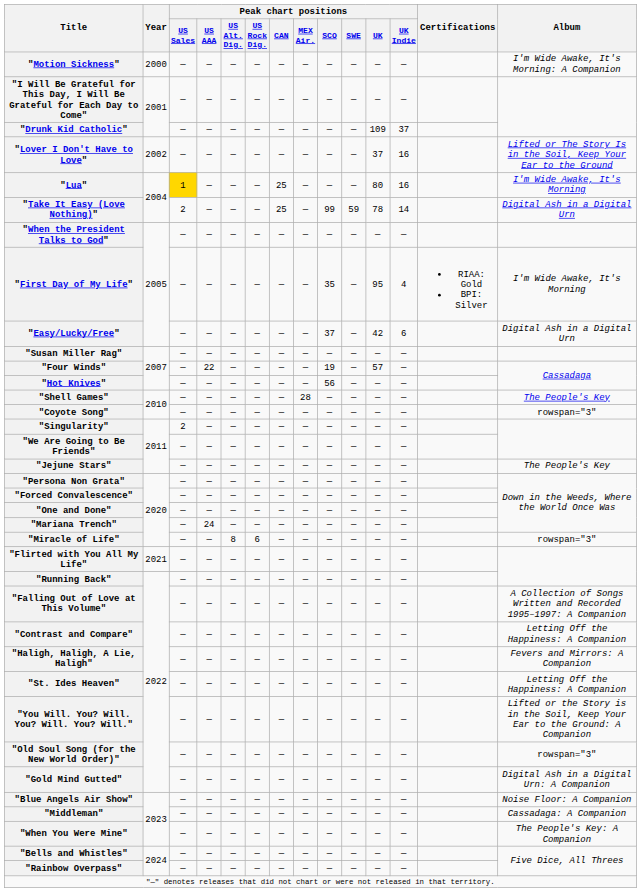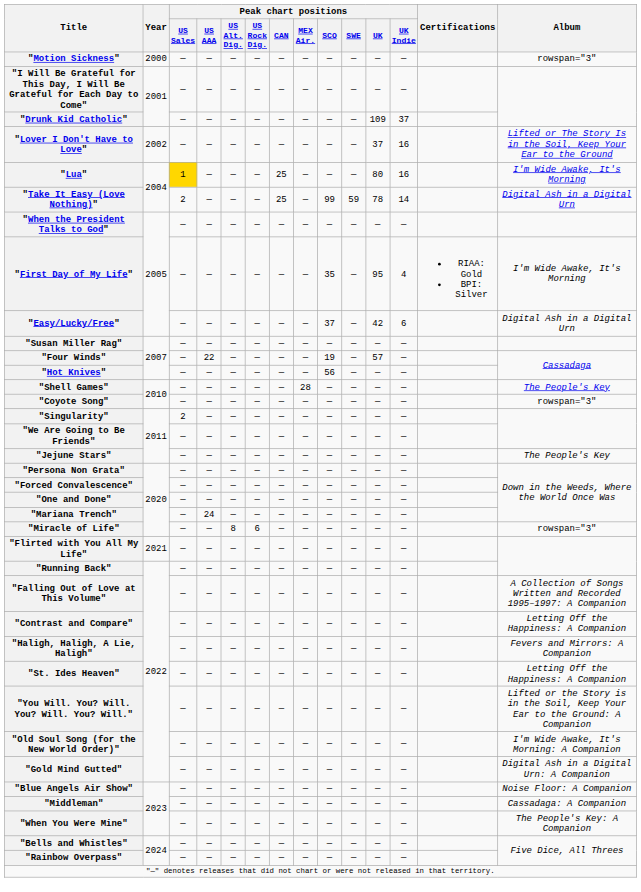(567, 64) I'm Wide Awake, It's Morning: A Companion -> (567, 59) rowspan="3"
(567, 755) rowspan="3" -> (567, 744) I'm Wide Awake, It's Morning: A Companion
